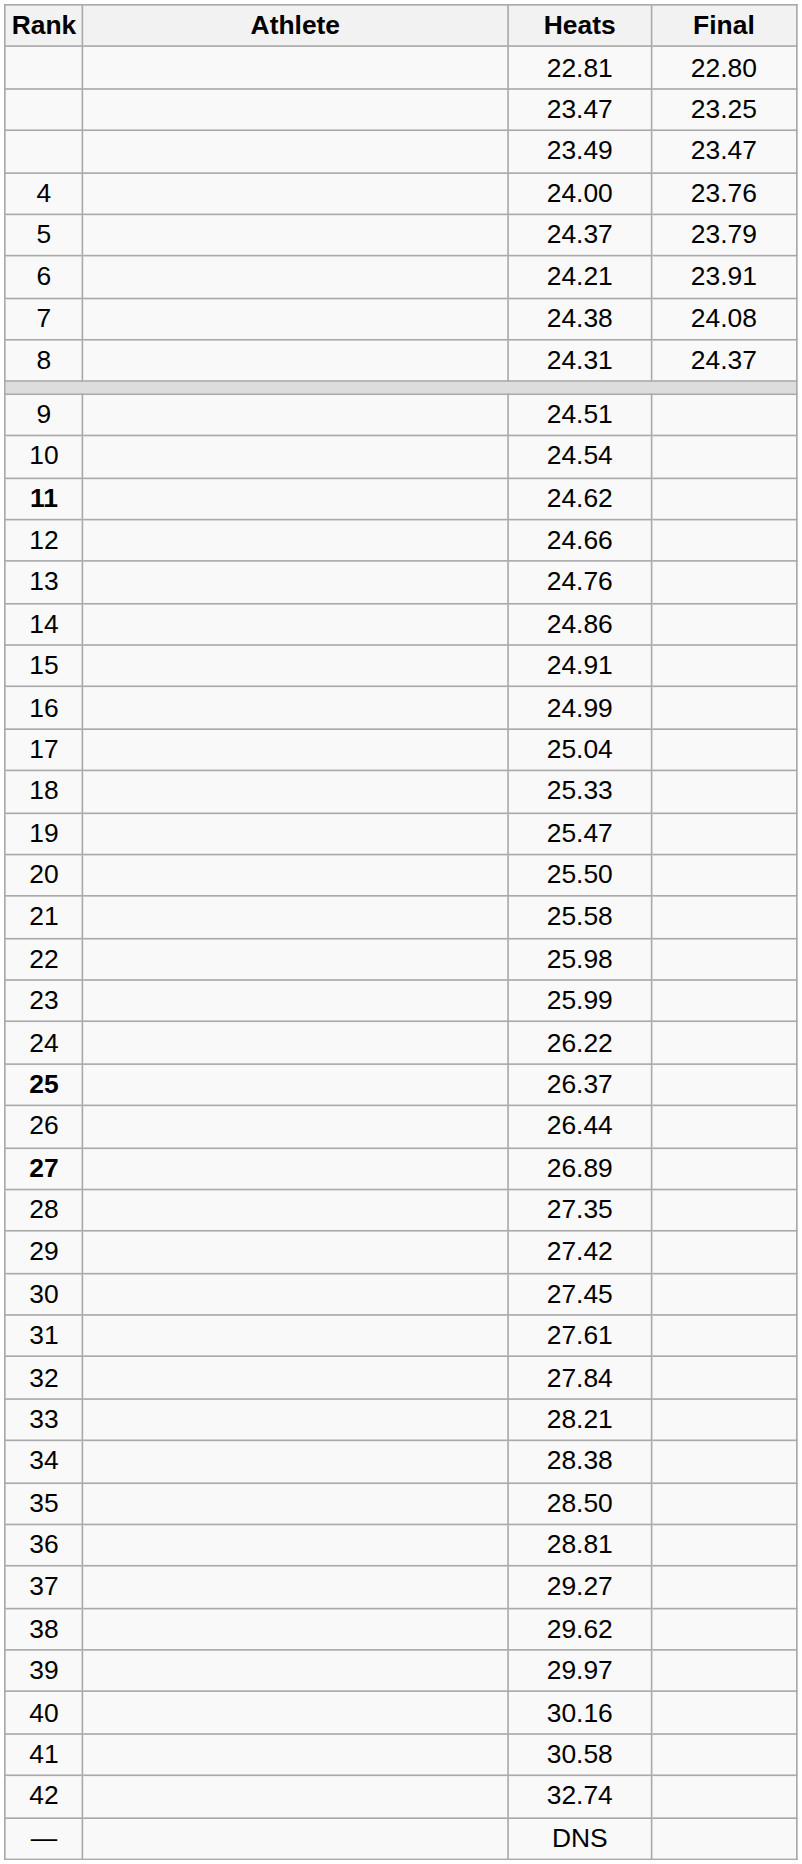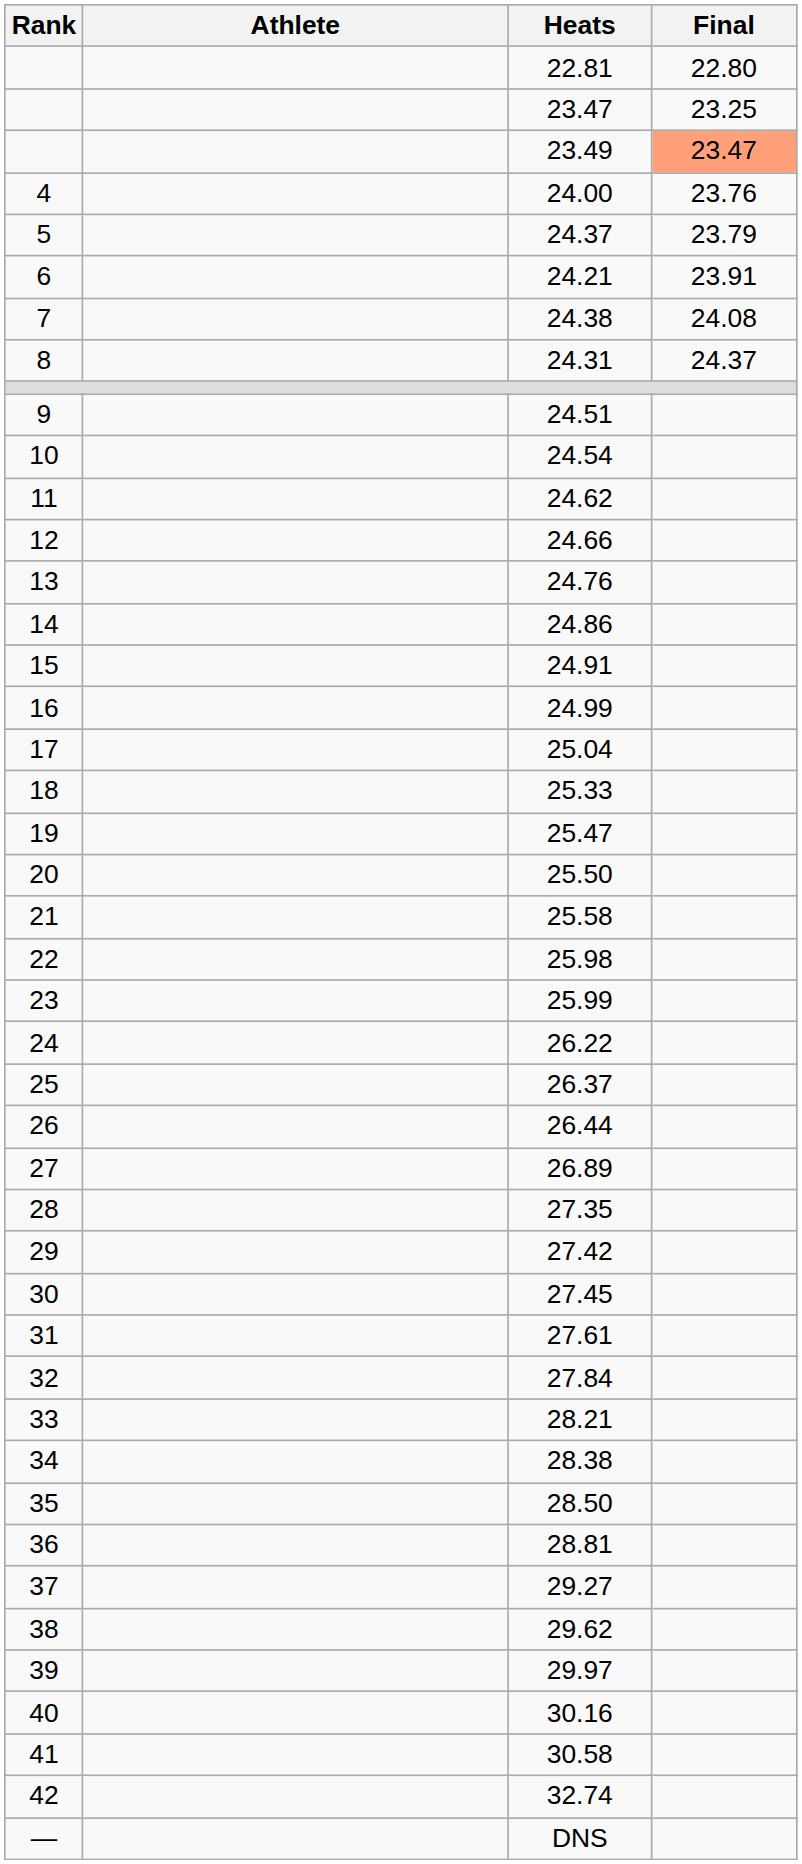(724, 151) no background -> (724, 151) lightsalmon background
(44, 498) bold -> (44, 498) normal
(44, 1084) bold -> (44, 1084) normal
(44, 1168) bold -> (44, 1168) normal
